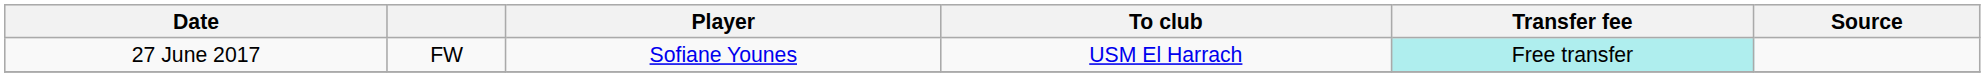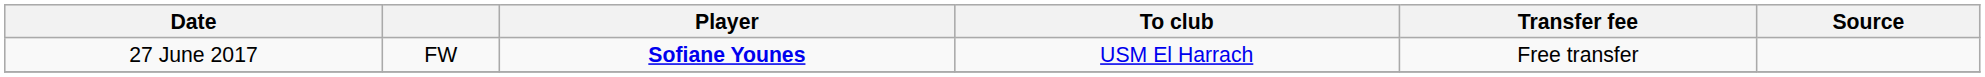(723, 55) normal -> (727, 55) bold
(1572, 55) paleturquoise background -> (1578, 55) no background
